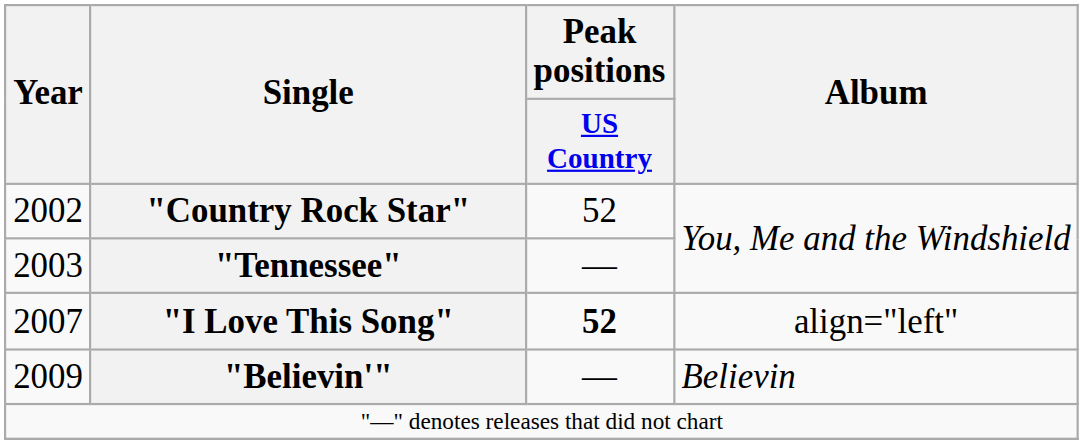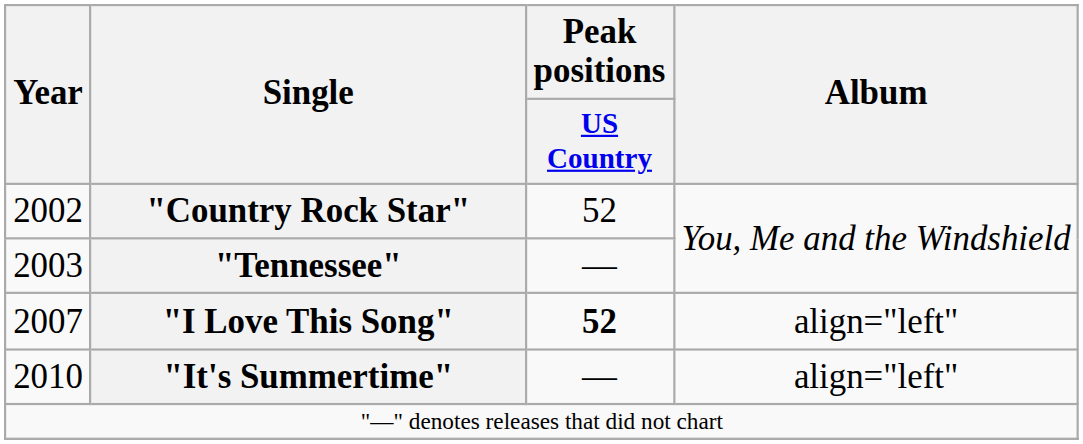- row: (308, 376)
+ row: (308, 376)
